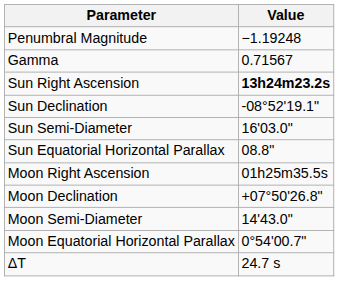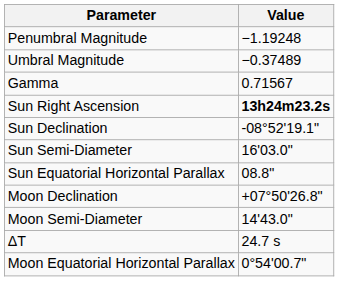+ row: (66, 60)
- row: (79, 173)
rows swapped: (121, 241) <-> (17, 264)
